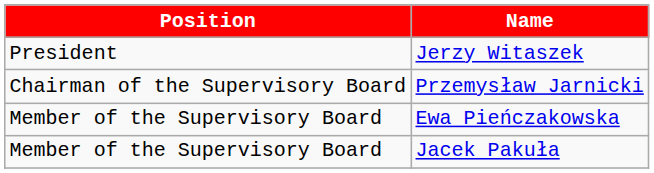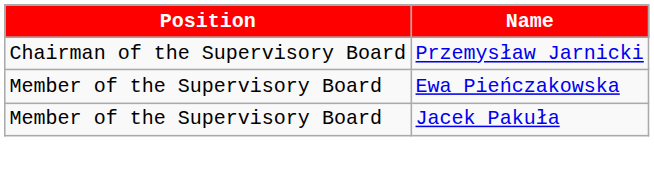- row: (500, 54)
